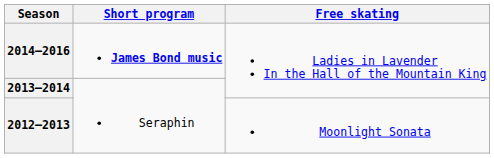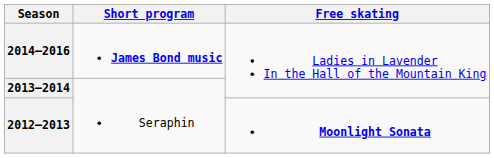(357, 132) normal -> (357, 132) bold
